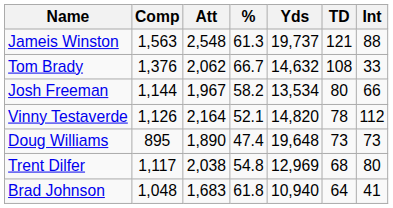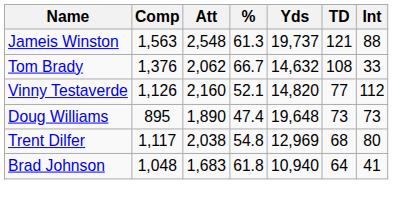- row: (58, 91)
(206, 116) 2,164 -> (206, 91) 2,160
(339, 116) 78 -> (339, 91) 77
